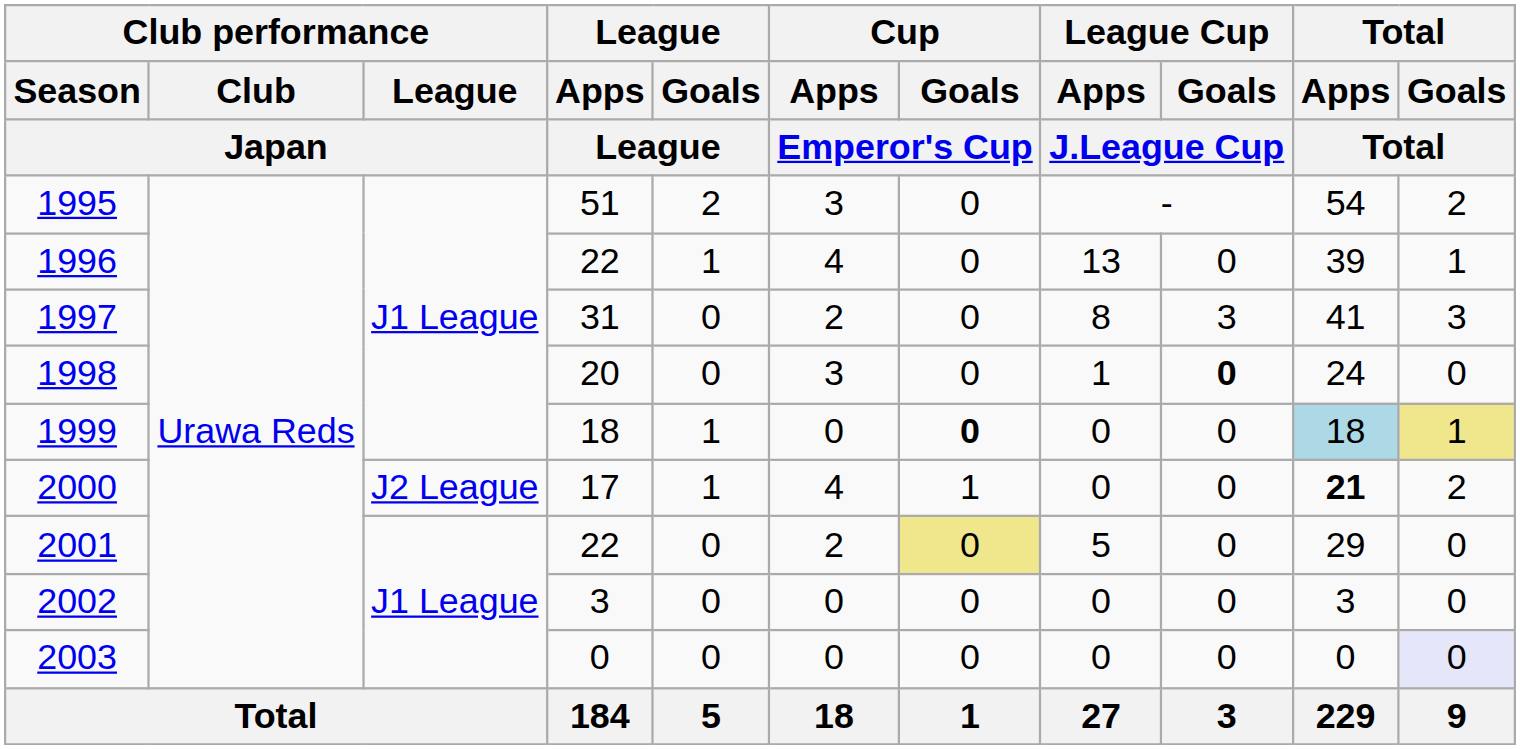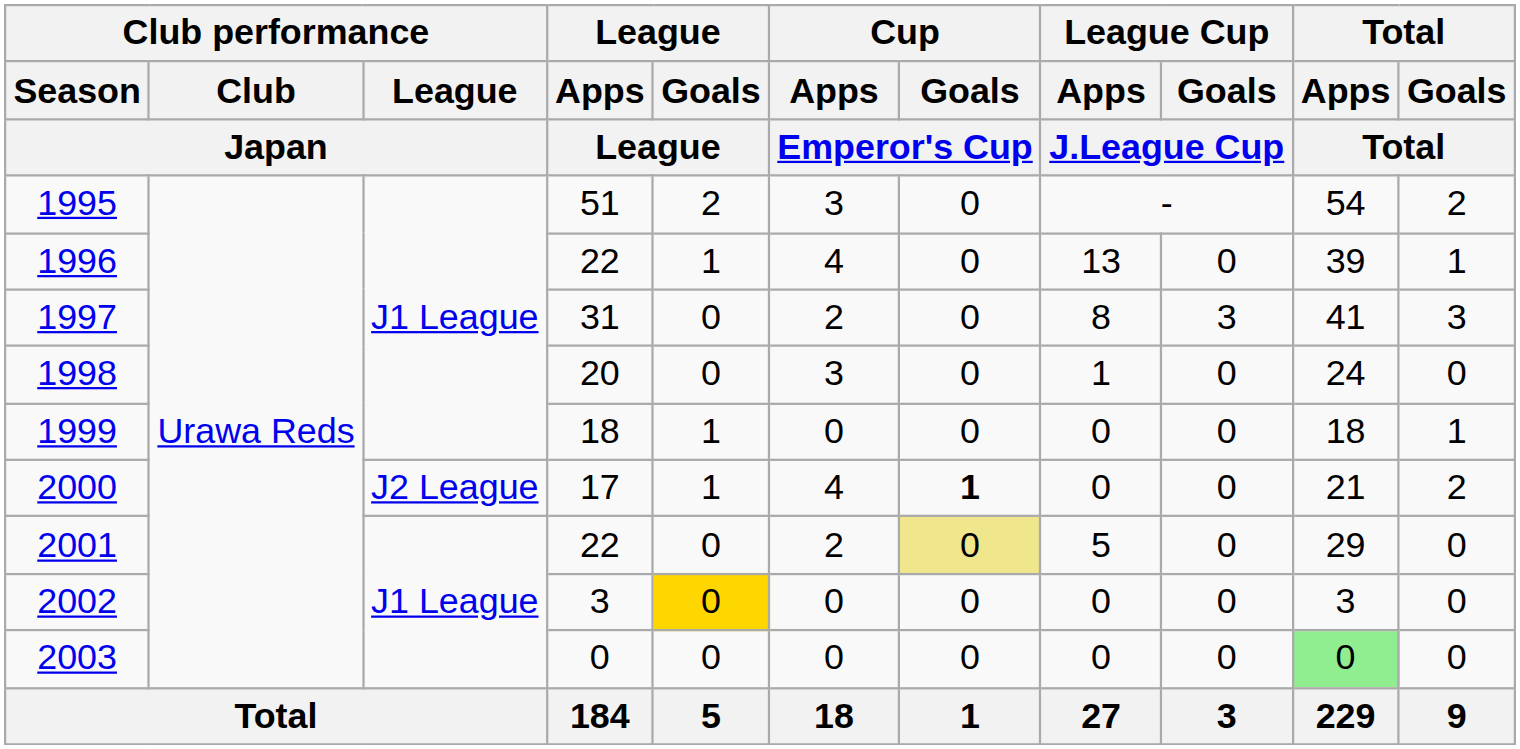(1227, 373) bold -> (1227, 373) normal
(970, 430) bold -> (970, 430) normal
(1346, 430) lightblue background -> (1346, 430) no background
(1457, 430) khaki background -> (1457, 430) no background
(970, 487) normal -> (970, 487) bold
(1346, 487) bold -> (1346, 487) normal
(711, 601) no background -> (711, 601) gold background
(1346, 658) no background -> (1346, 658) lightgreen background
(1457, 658) lavender background -> (1457, 658) no background
